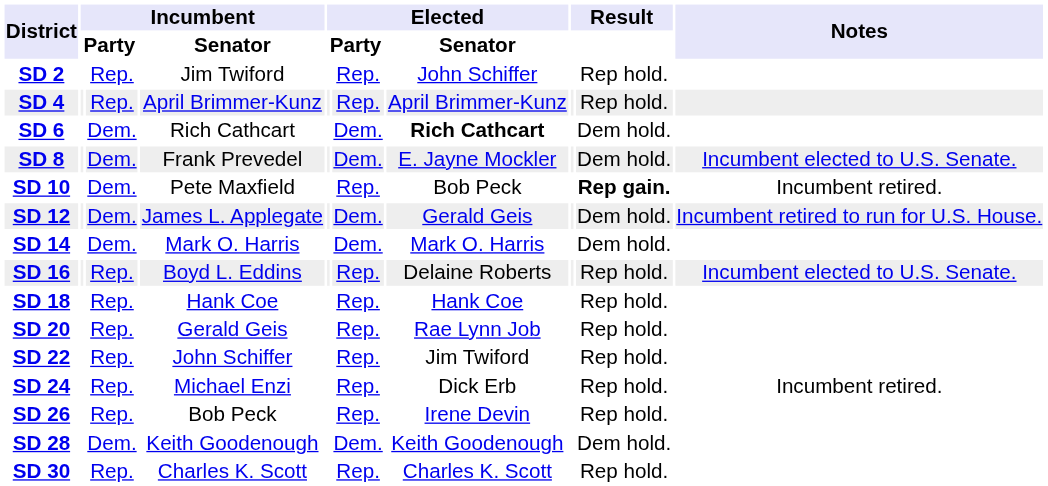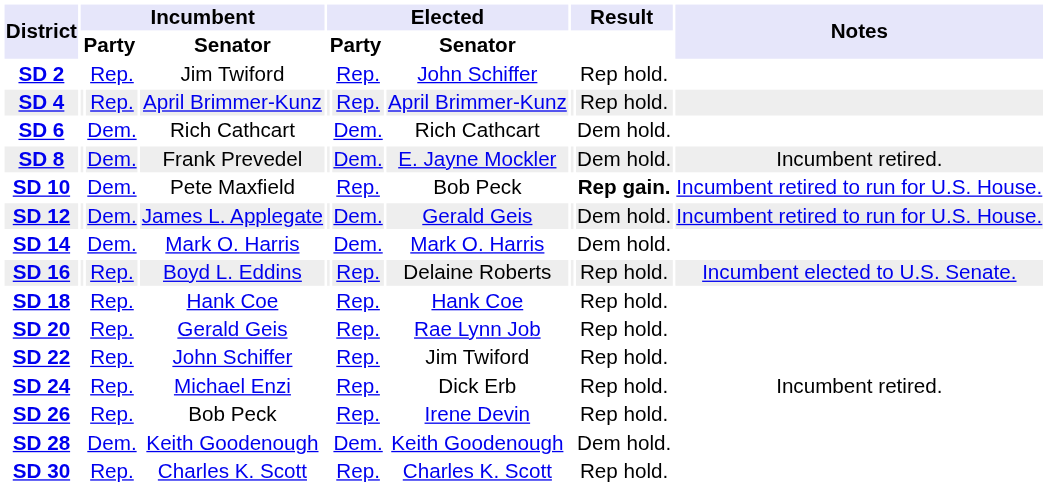(477, 130) bold -> (477, 130) normal
(859, 159) Incumbent elected to U.S. Senate. -> (859, 159) Incumbent retired.
(859, 187) Incumbent retired. -> (859, 187) Incumbent retired to run for U.S. House.
